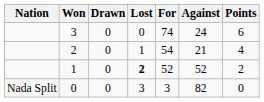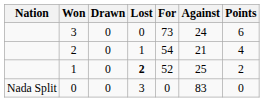(167, 32) 74 -> (167, 32) 73
(201, 69) 52 -> (201, 69) 25
(167, 87) 3 -> (167, 87) 0
(201, 87) 82 -> (201, 87) 83
